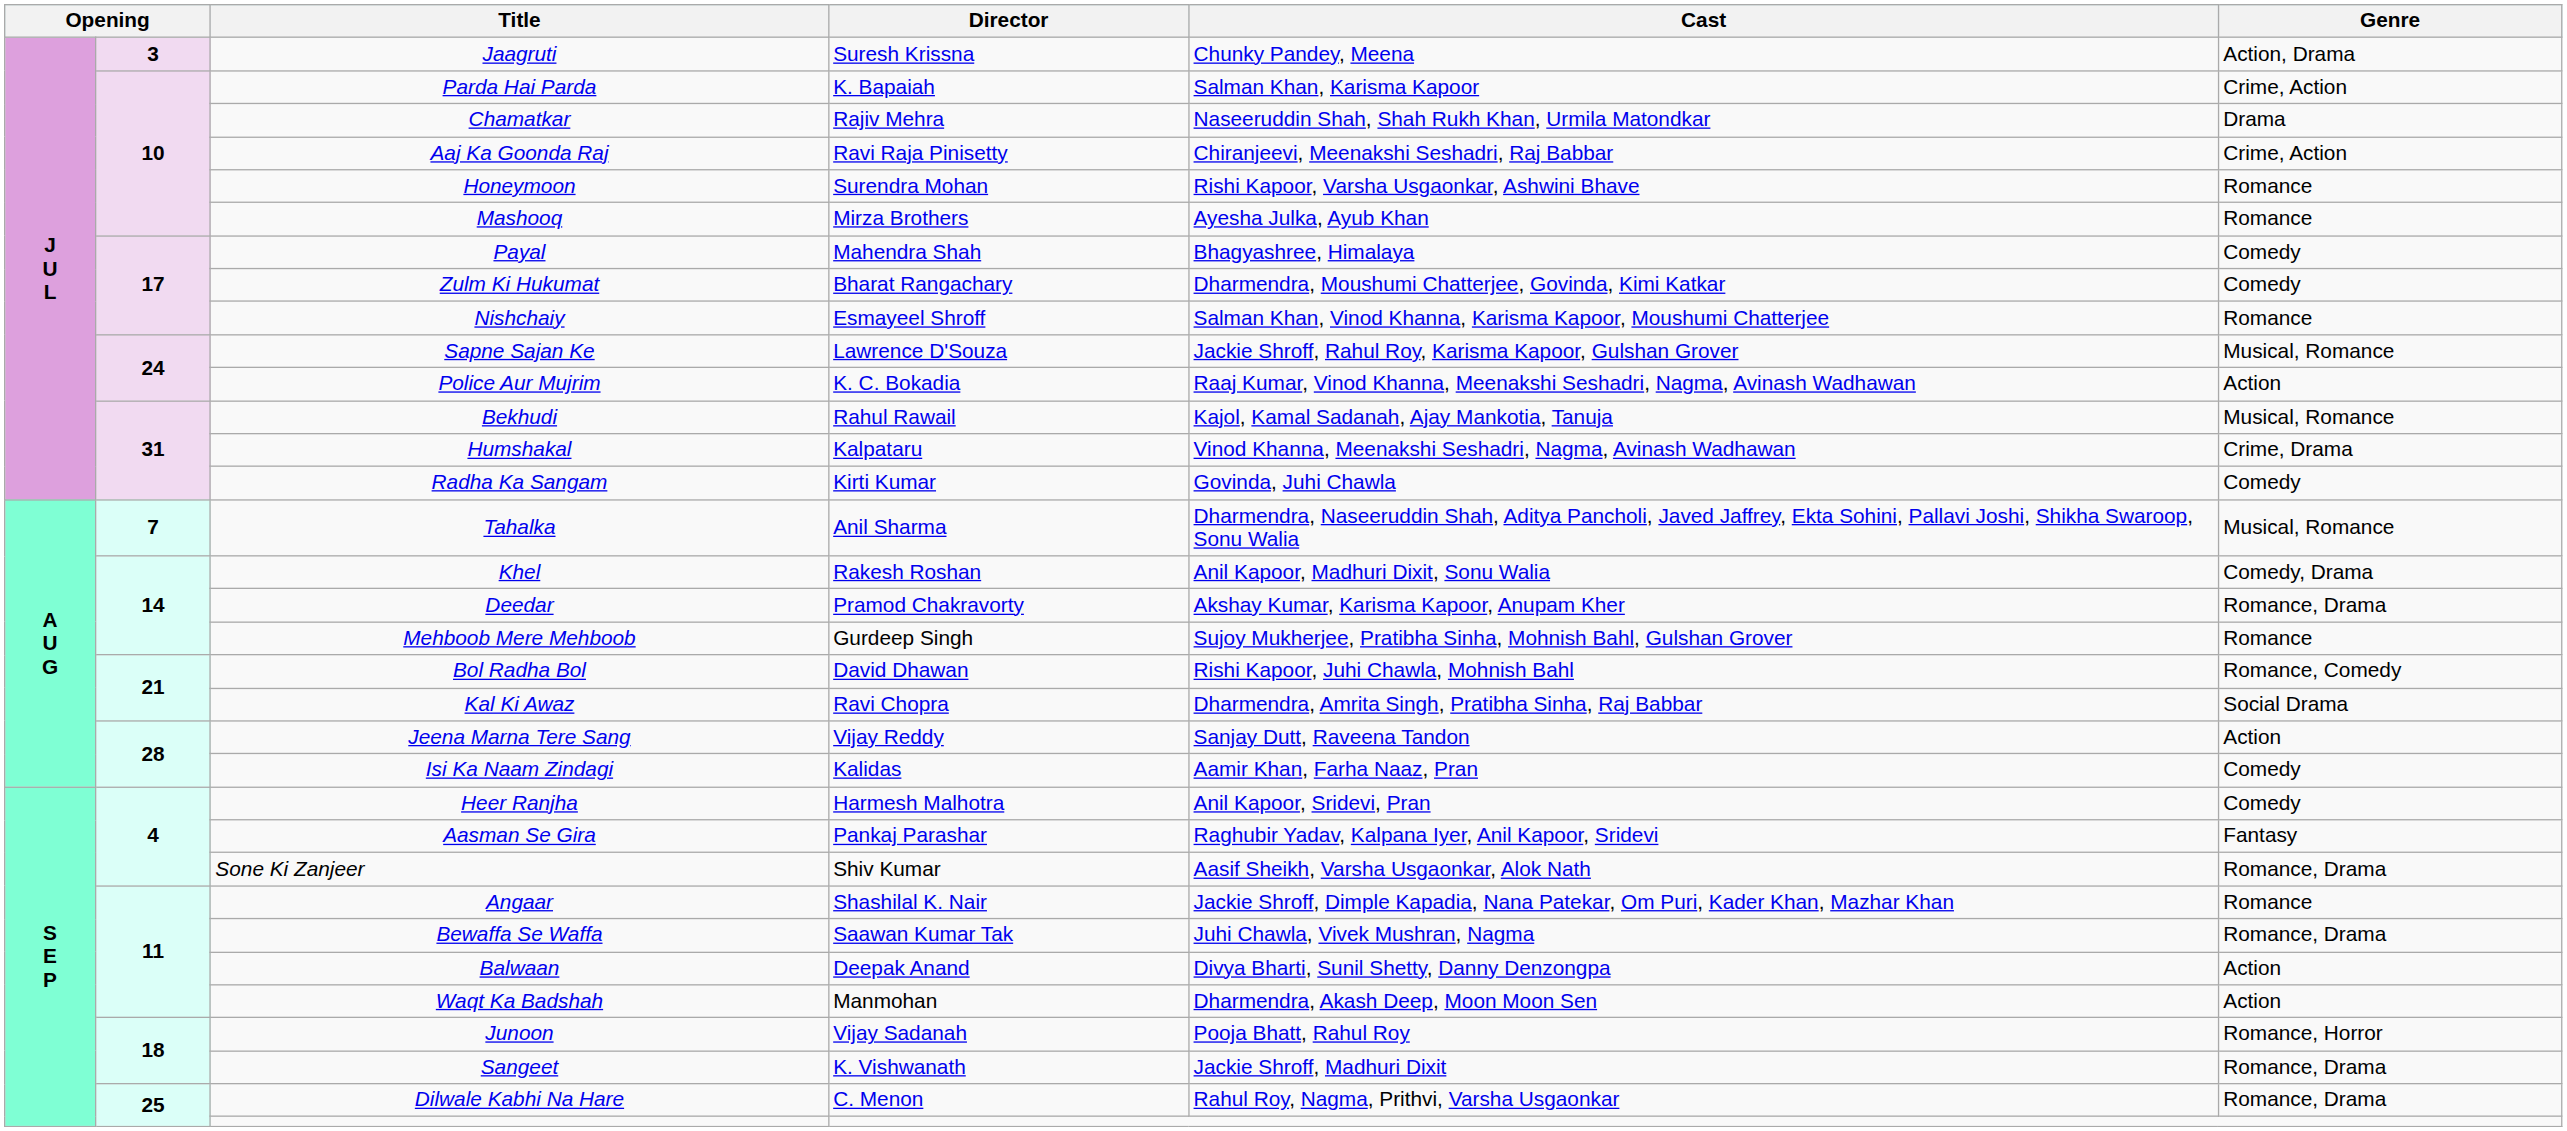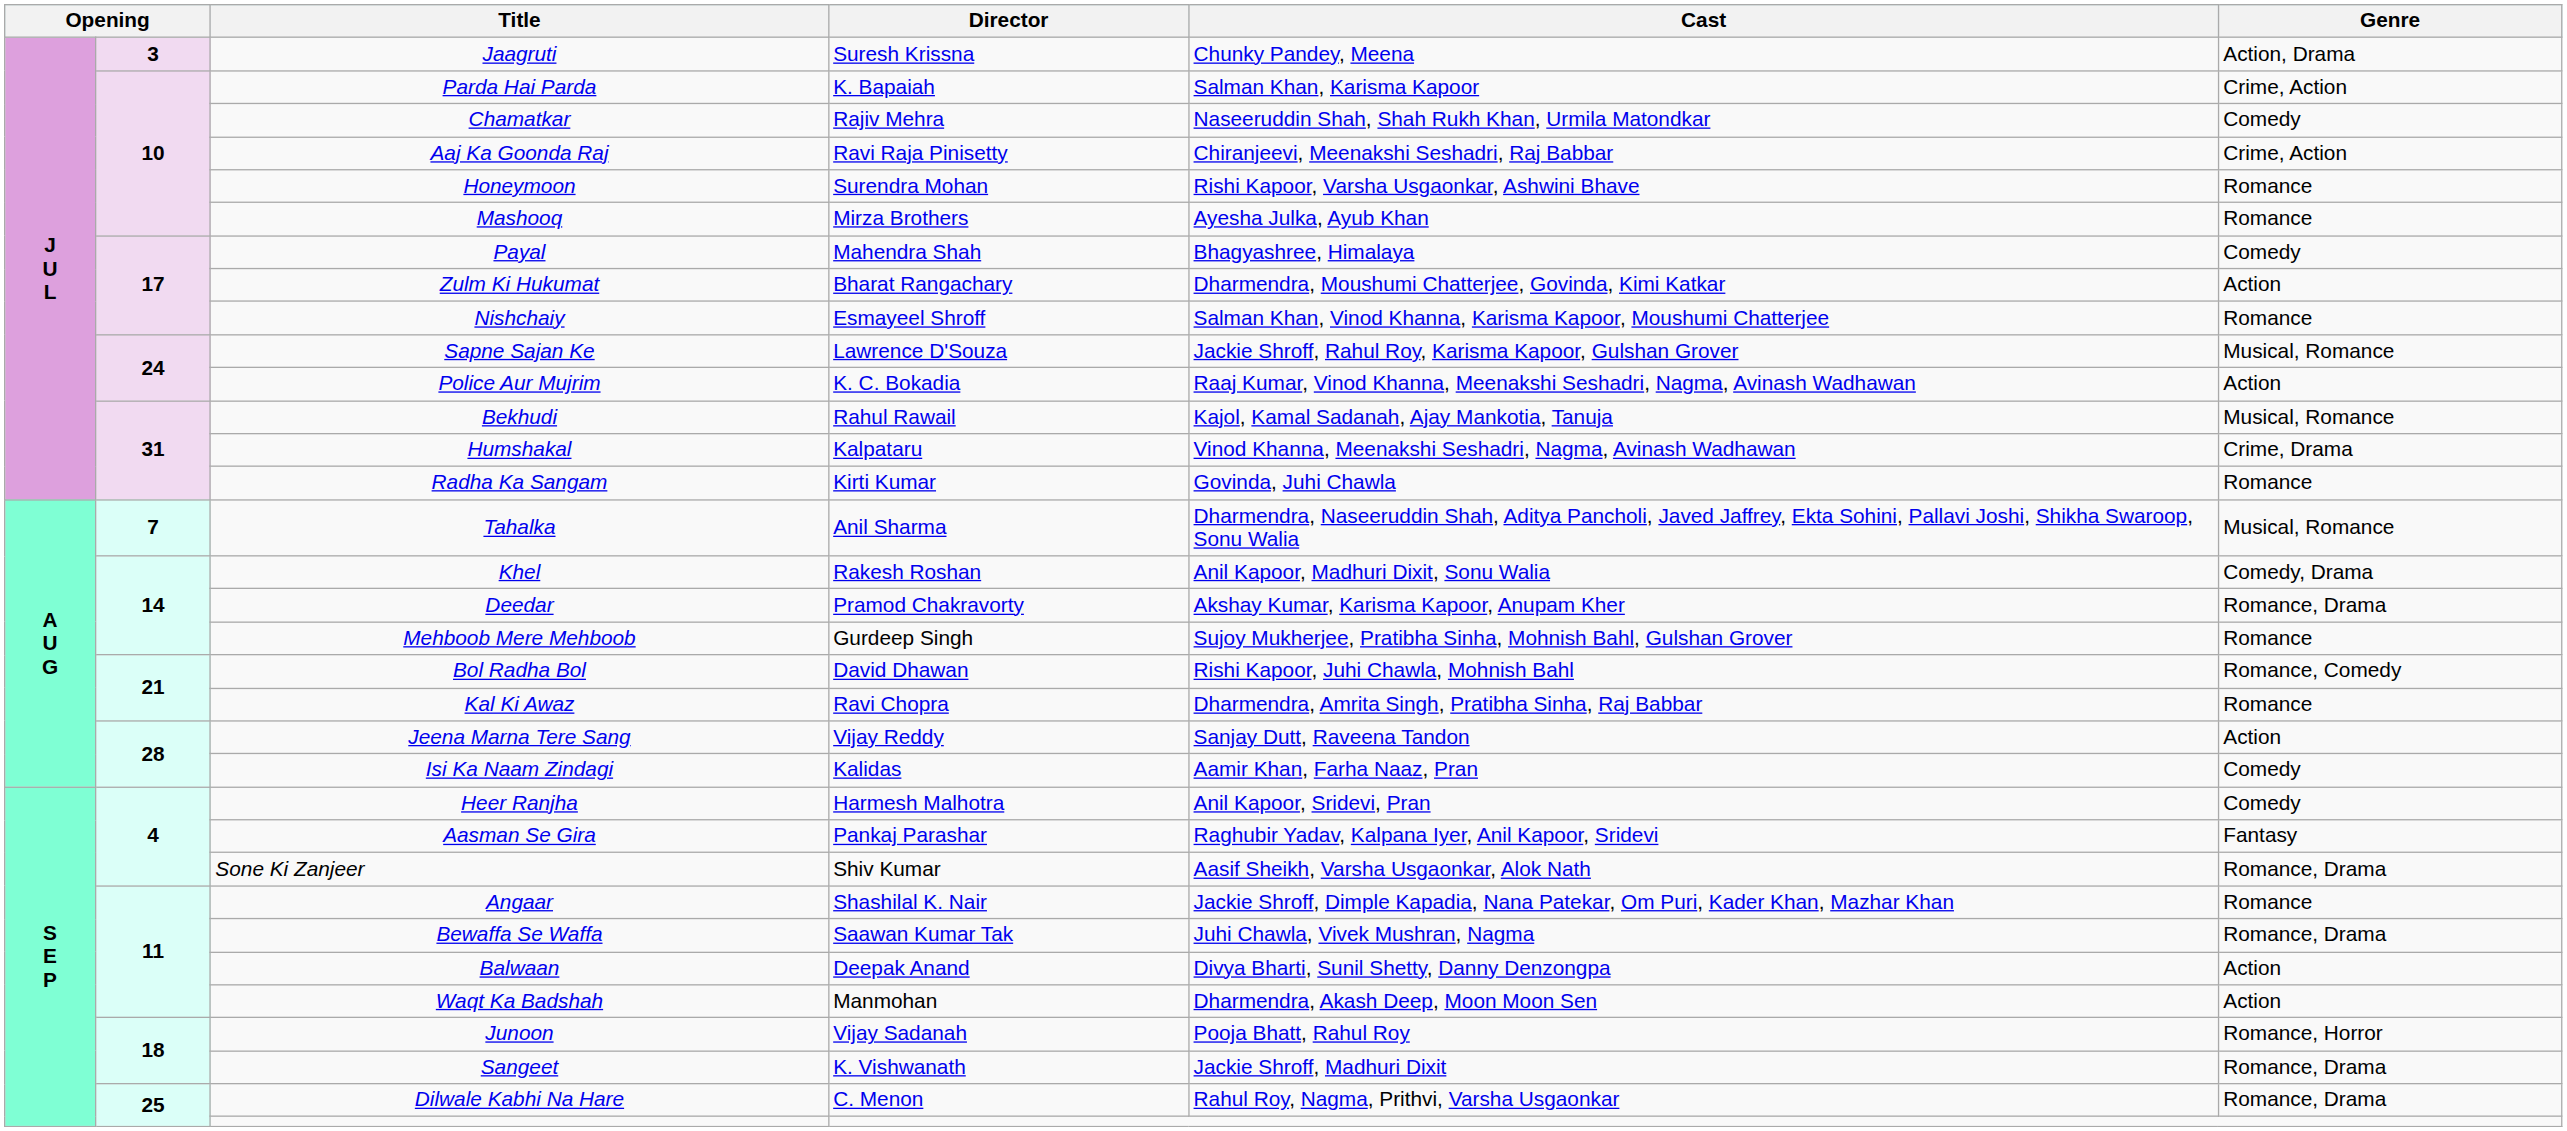(2254, 119) Drama -> (2262, 119) Comedy
(2262, 284) Comedy -> (2252, 284) Action
(2262, 482) Comedy -> (2268, 482) Romance
(2286, 704) Social Drama -> (2268, 704) Romance
